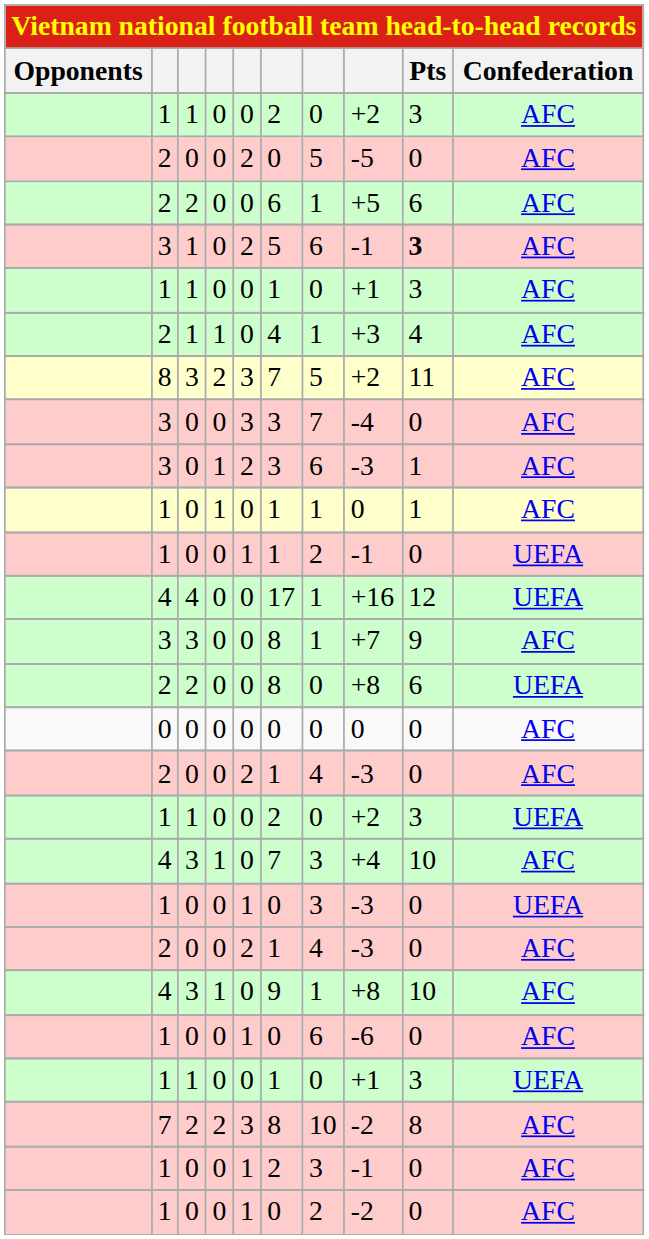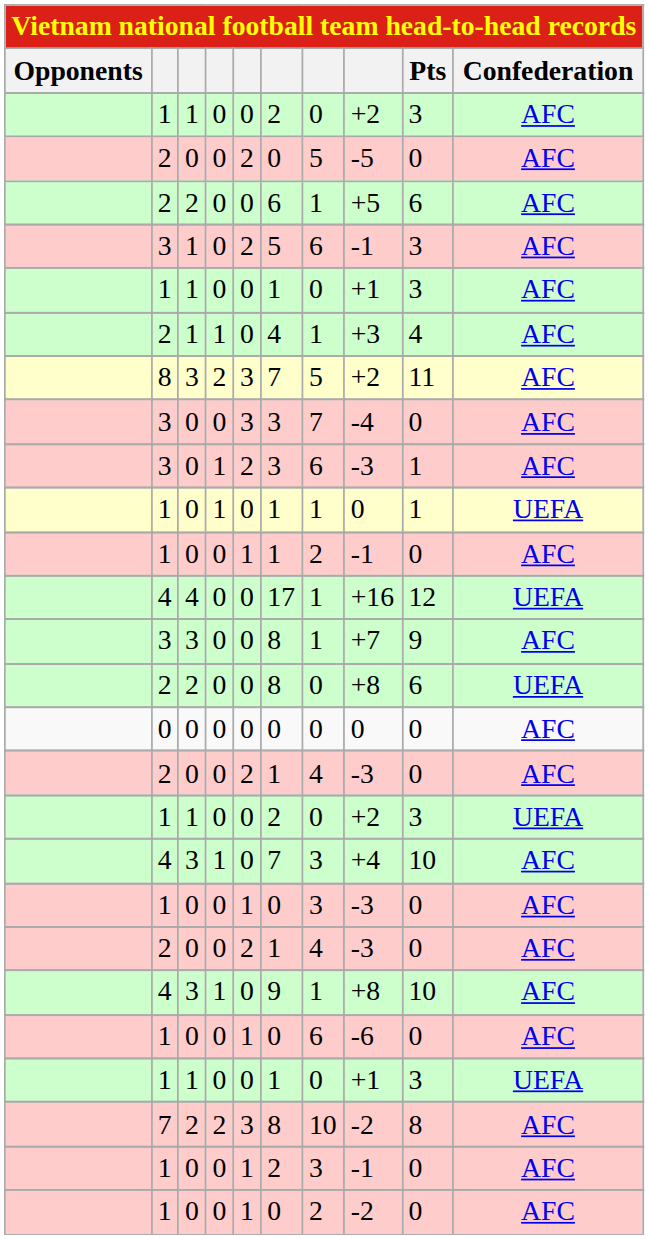(415, 245) bold -> (415, 245) normal
(548, 509) AFC -> (548, 509) UEFA
(548, 553) UEFA -> (548, 553) AFC
(548, 904) UEFA -> (548, 904) AFC
